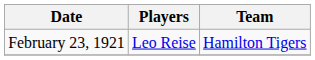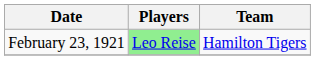(164, 42) no background -> (164, 42) lightgreen background
